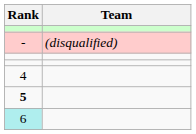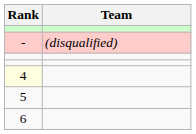(23, 76) no background -> (23, 76) lightyellow background
(23, 97) bold -> (23, 97) normal
(23, 119) paleturquoise background -> (23, 119) no background
